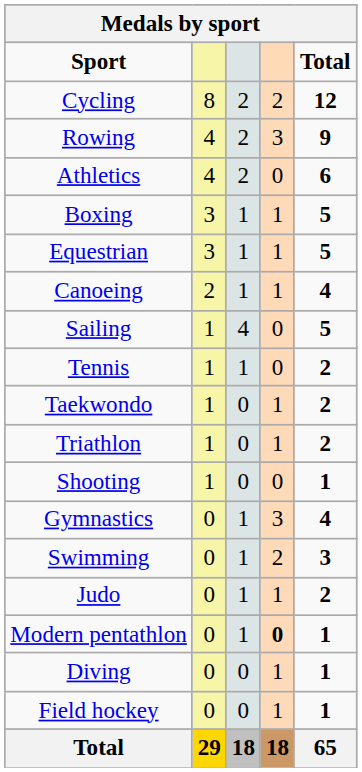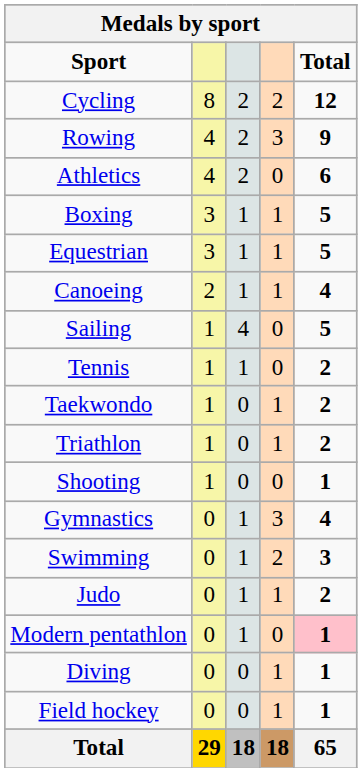(277, 633) bold -> (277, 633) normal
(325, 633) no background -> (325, 633) pink background
